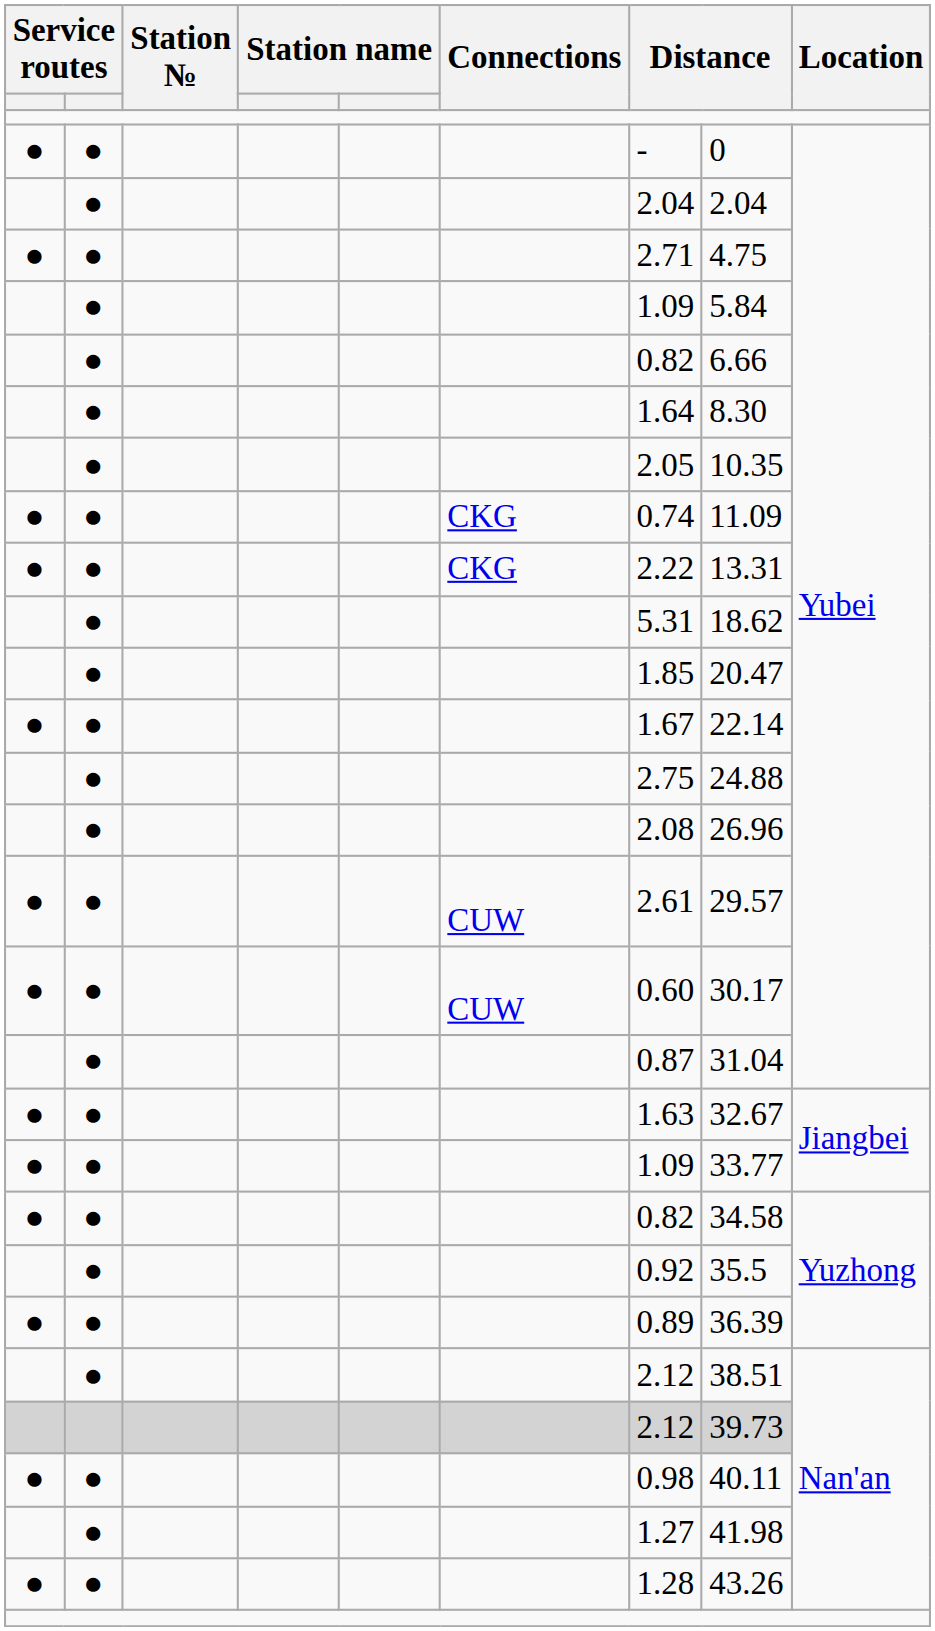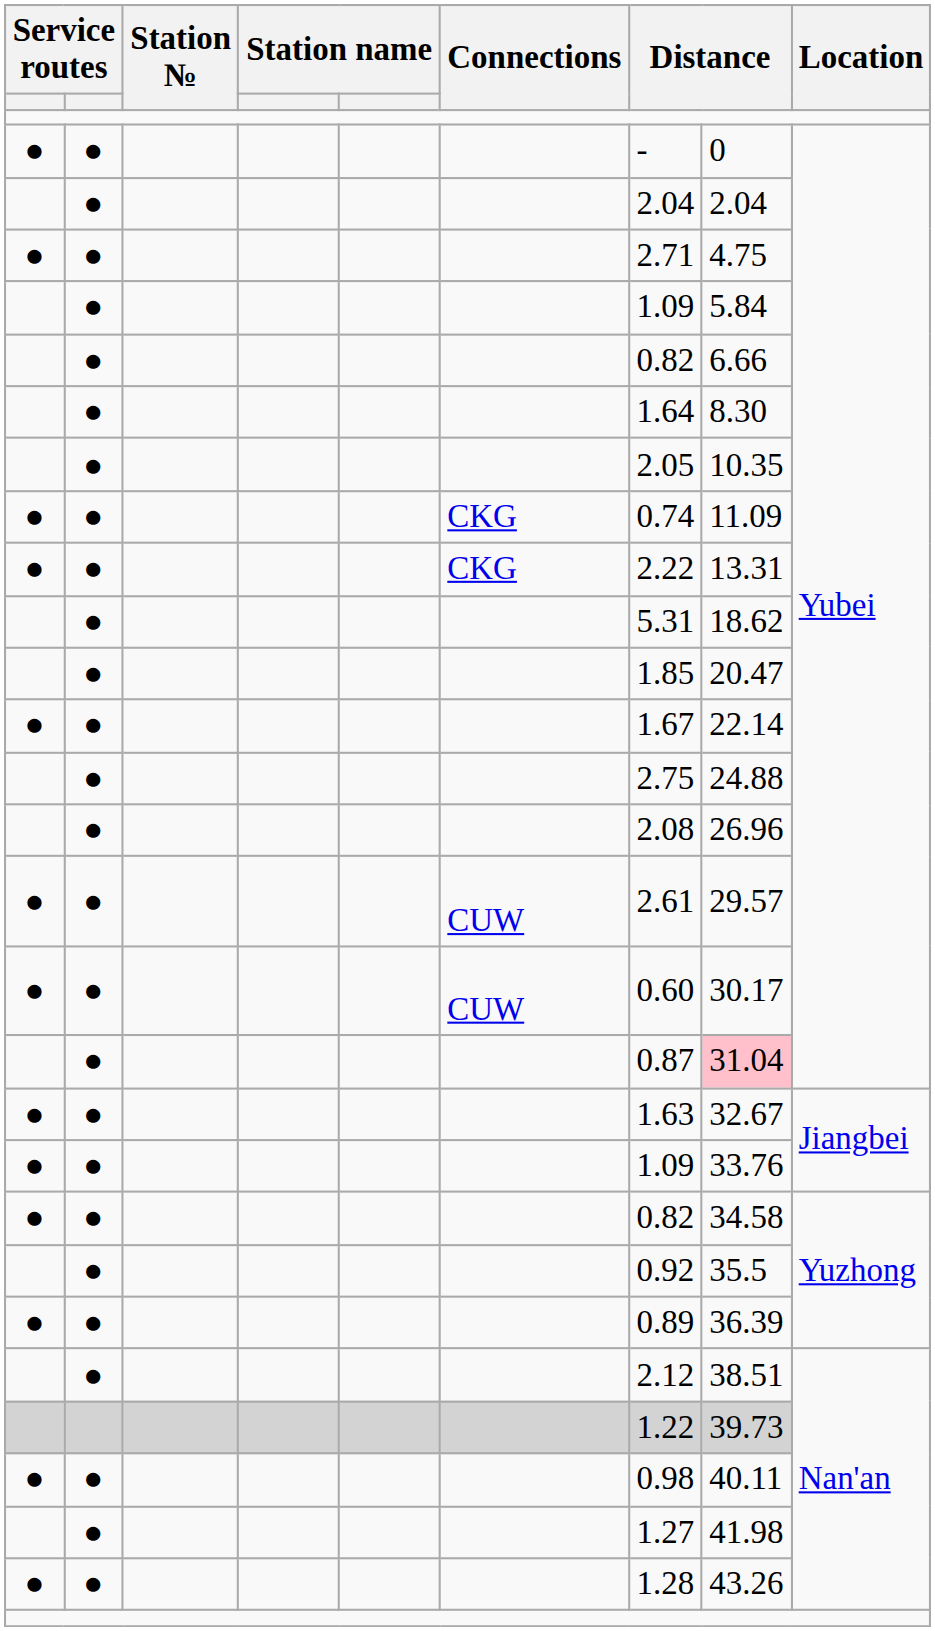(746, 1060) no background -> (746, 1060) pink background
(746, 1165) 33.77 -> (746, 1165) 33.76
(665, 1426) 2.12 -> (665, 1426) 1.22
